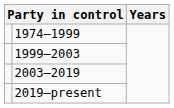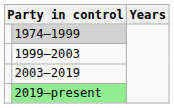(47, 34) no background -> (47, 34) lightgrey background
(58, 93) no background -> (58, 93) lightgreen background
